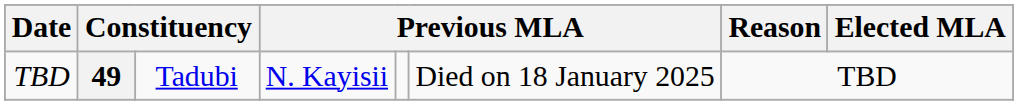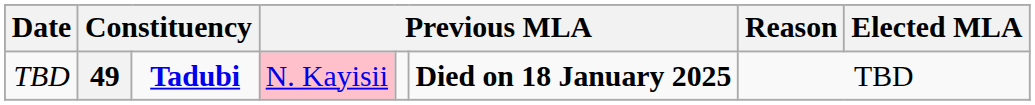(197, 75) normal -> (195, 75) bold
(327, 75) no background -> (327, 75) pink background
(565, 75) normal -> (573, 75) bold
